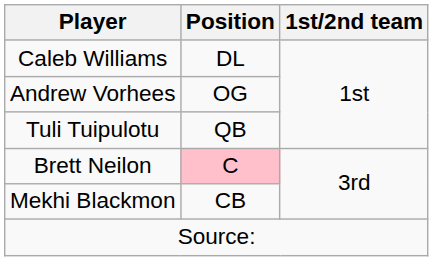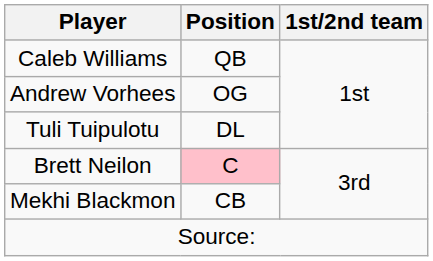(230, 58) DL -> (230, 58) QB
(230, 129) QB -> (230, 129) DL
